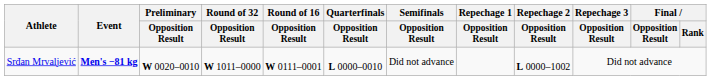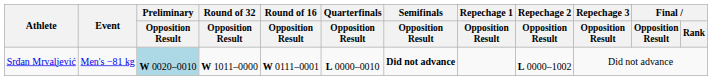(109, 61) bold -> (108, 61) normal
(171, 67) no background -> (168, 67) lightblue background
(421, 61) normal -> (421, 61) bold
